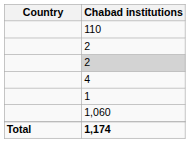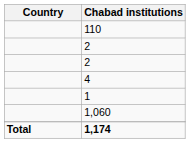(87, 63) lightgrey background -> (87, 63) no background
